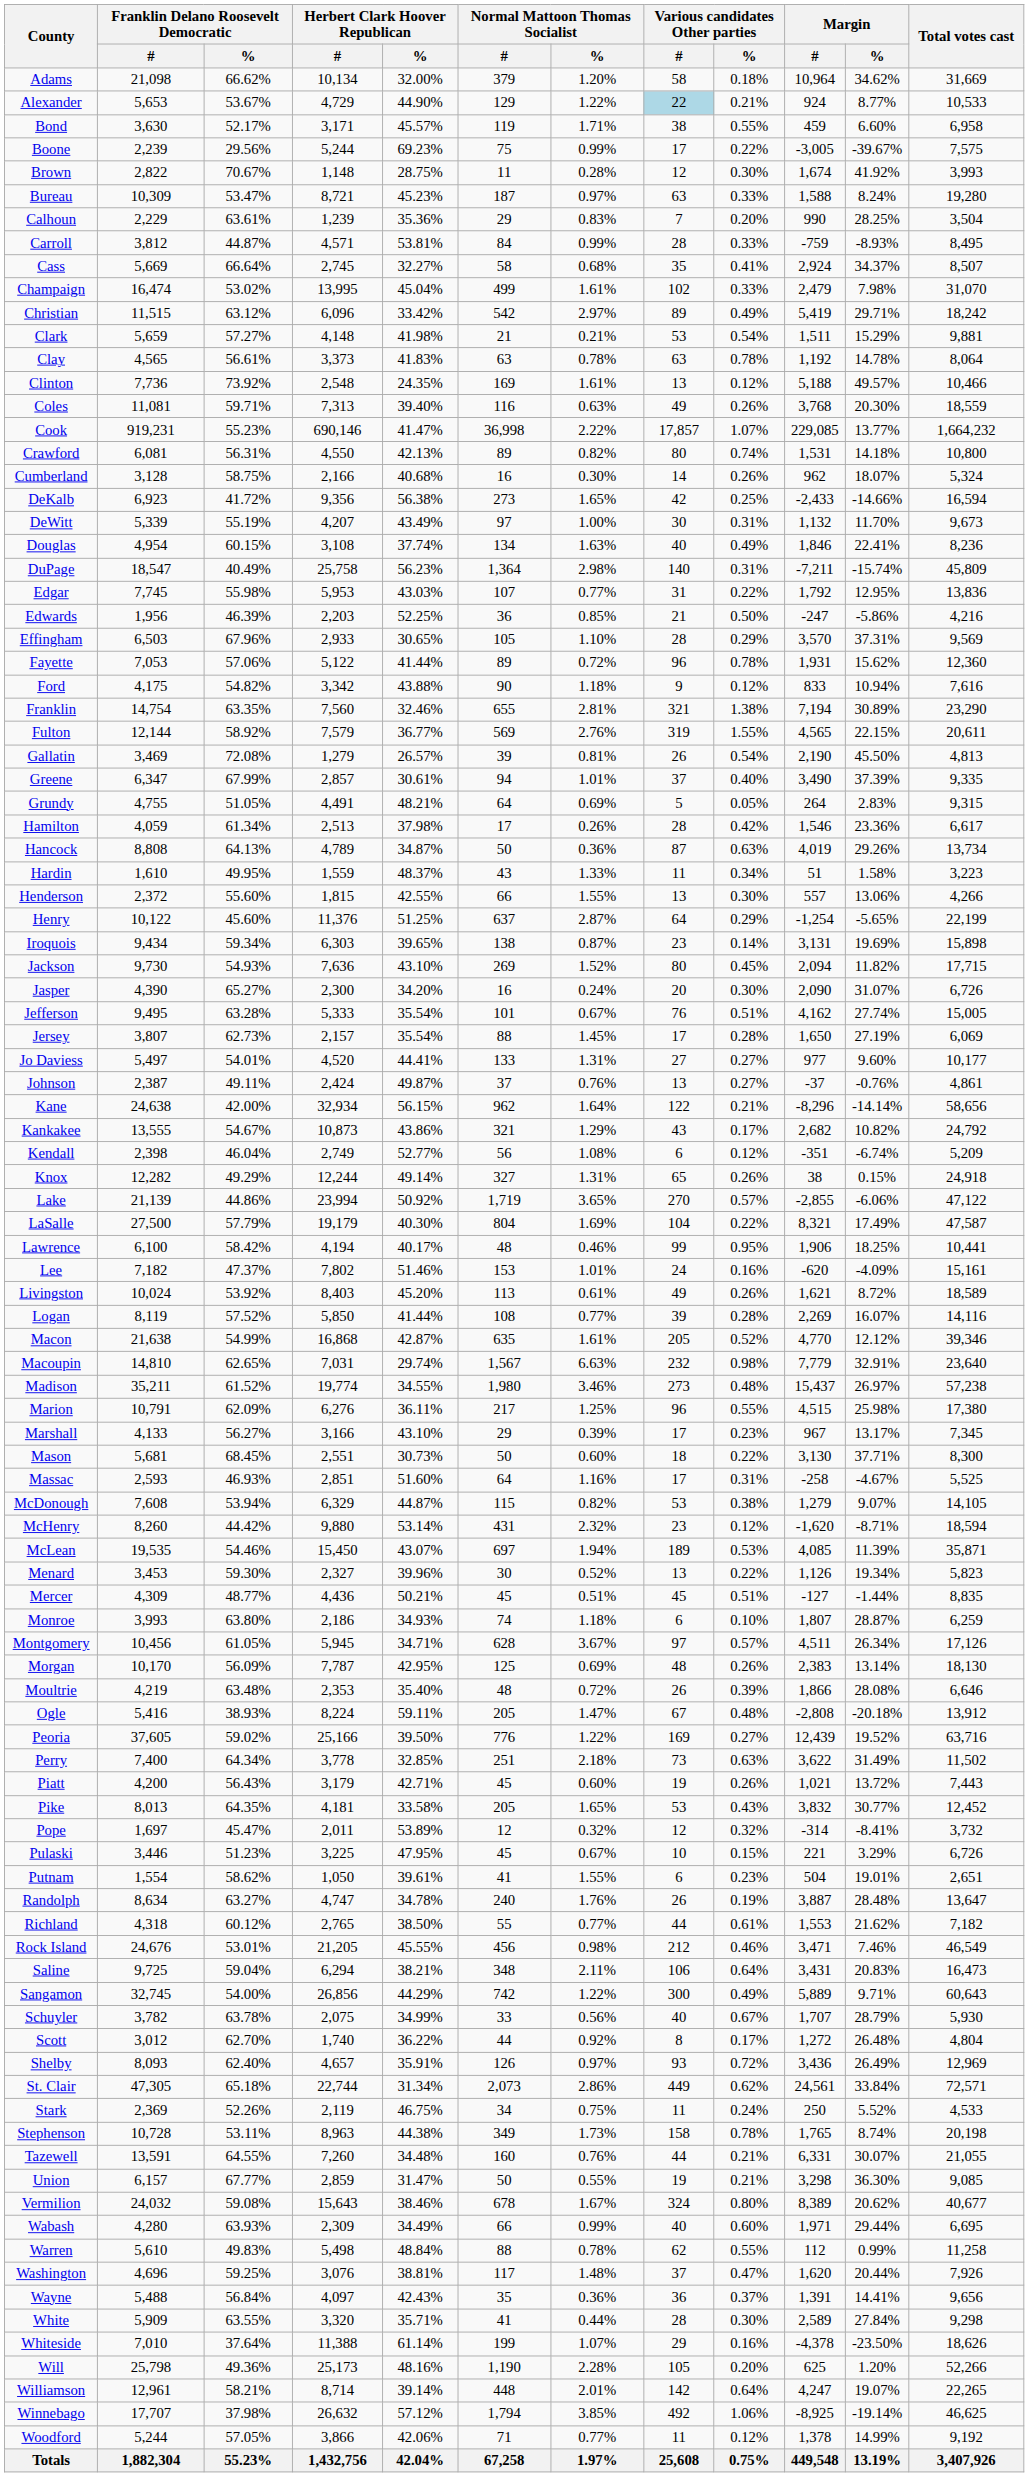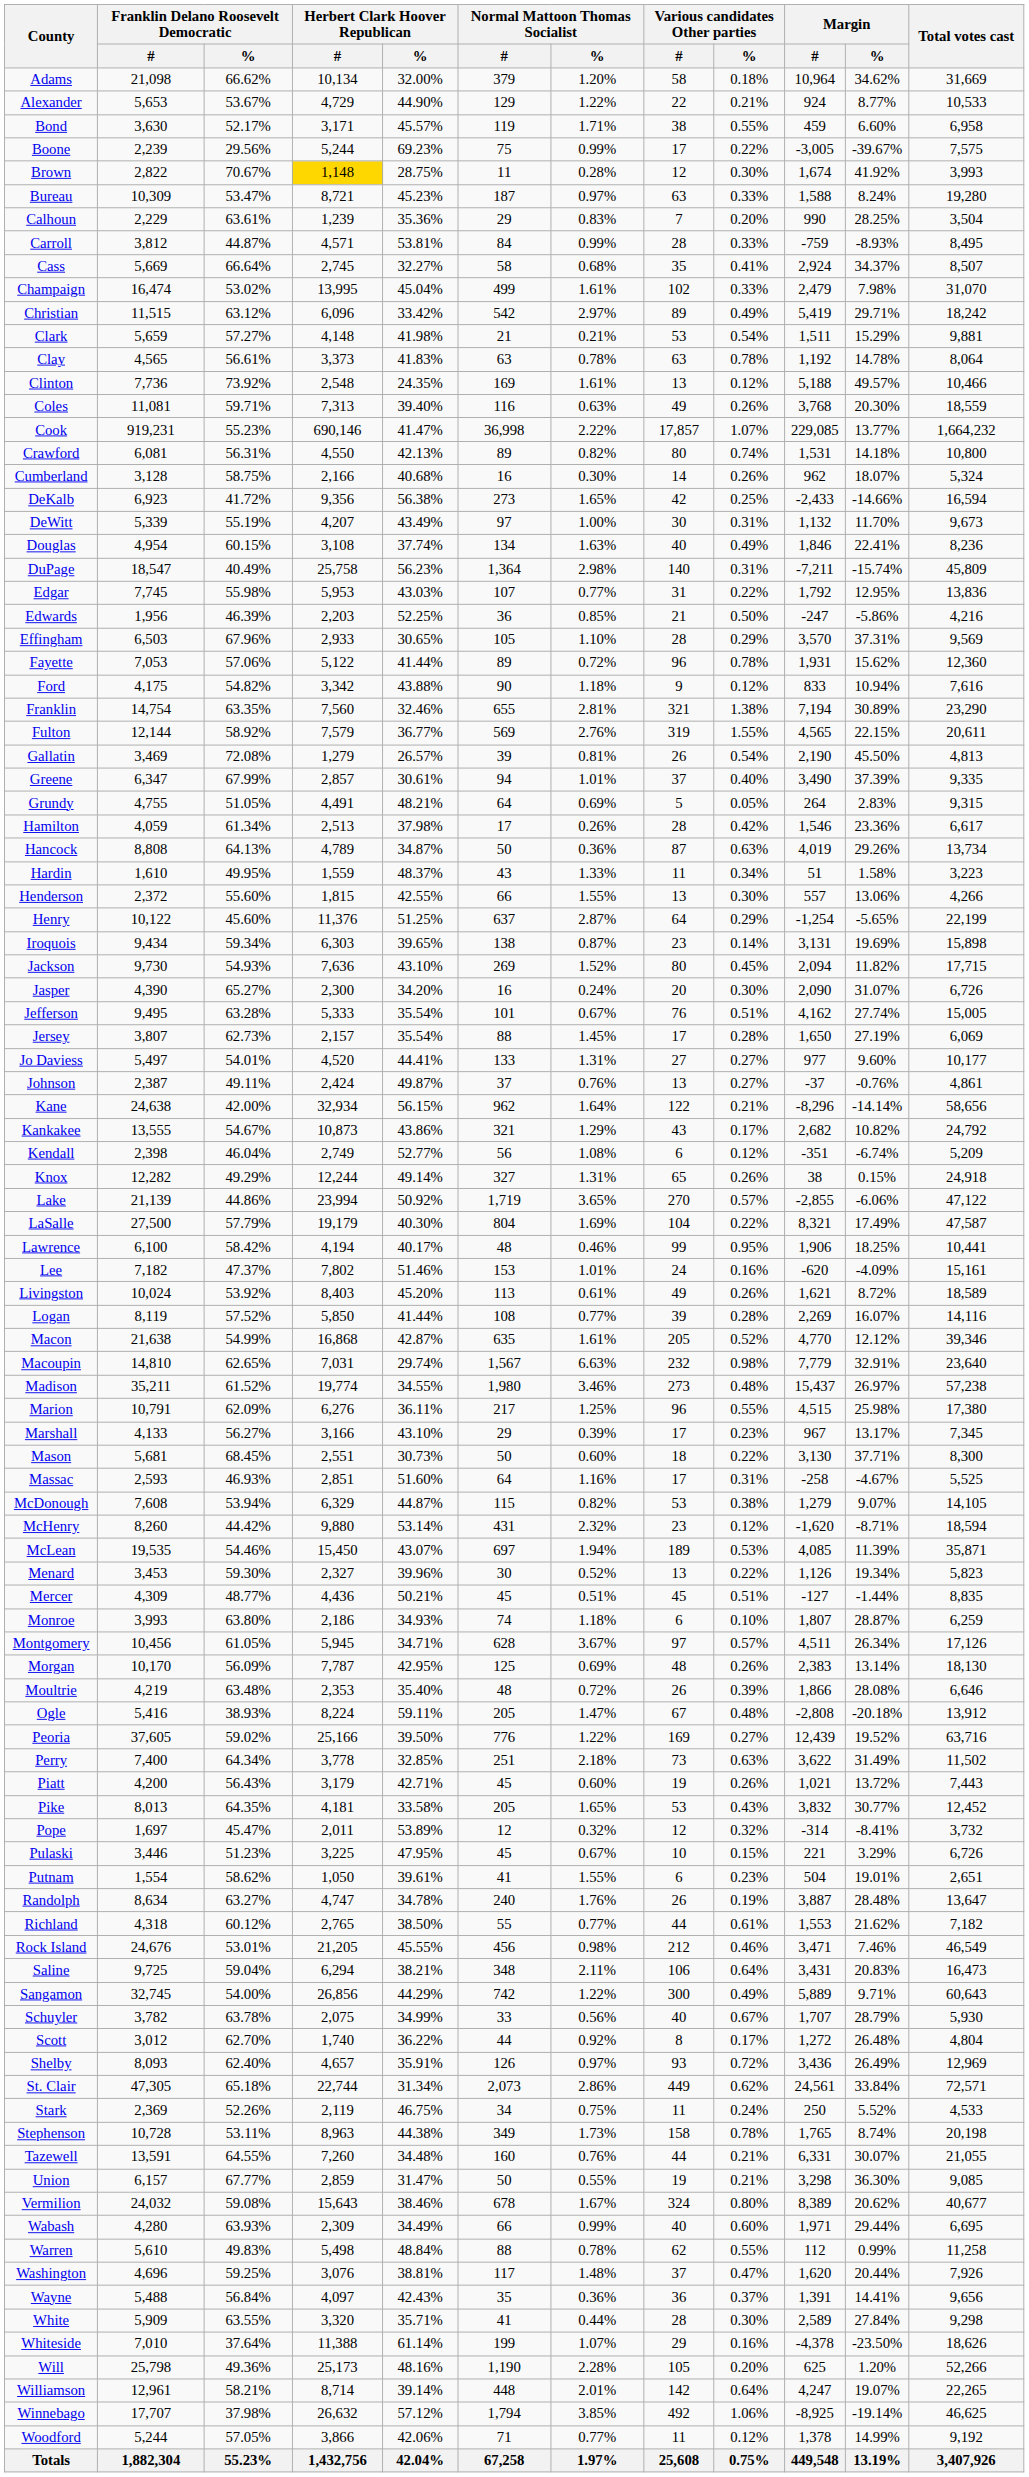(679, 102) lightblue background -> (679, 102) no background
(337, 172) no background -> (337, 172) gold background
